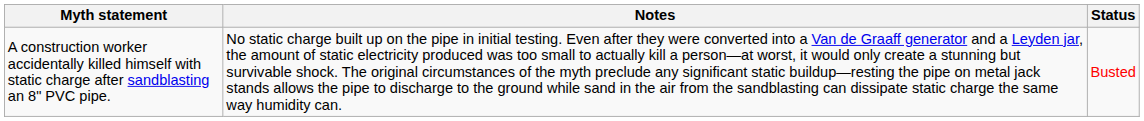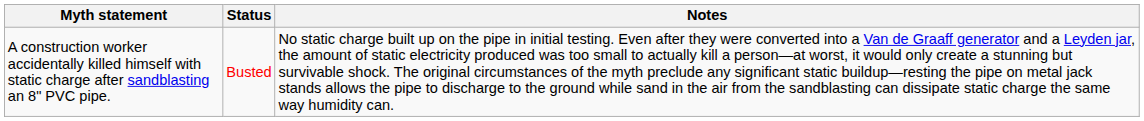columns swapped: (1113, 16) <-> (655, 16)
